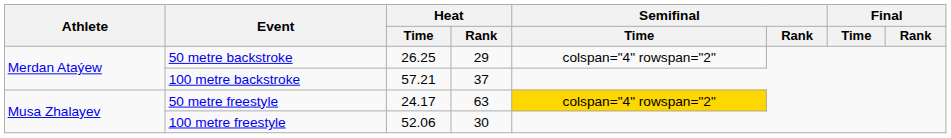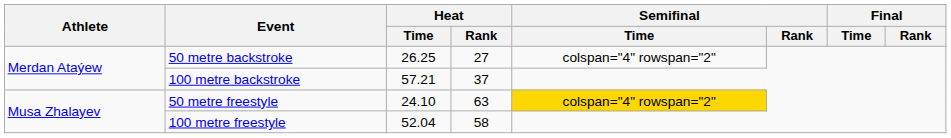(481, 58) 29 -> (481, 58) 27
(418, 101) 24.17 -> (418, 101) 24.10
(418, 123) 52.06 -> (418, 123) 52.04
(481, 123) 30 -> (481, 123) 58
